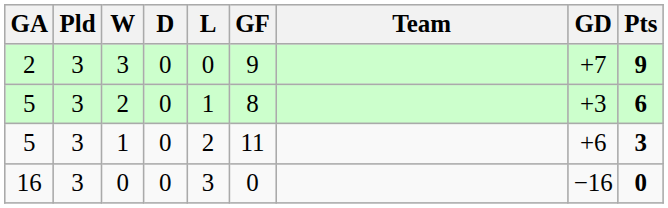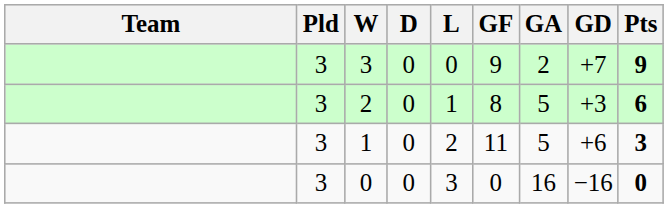columns swapped: (422, 24) <-> (29, 24)
